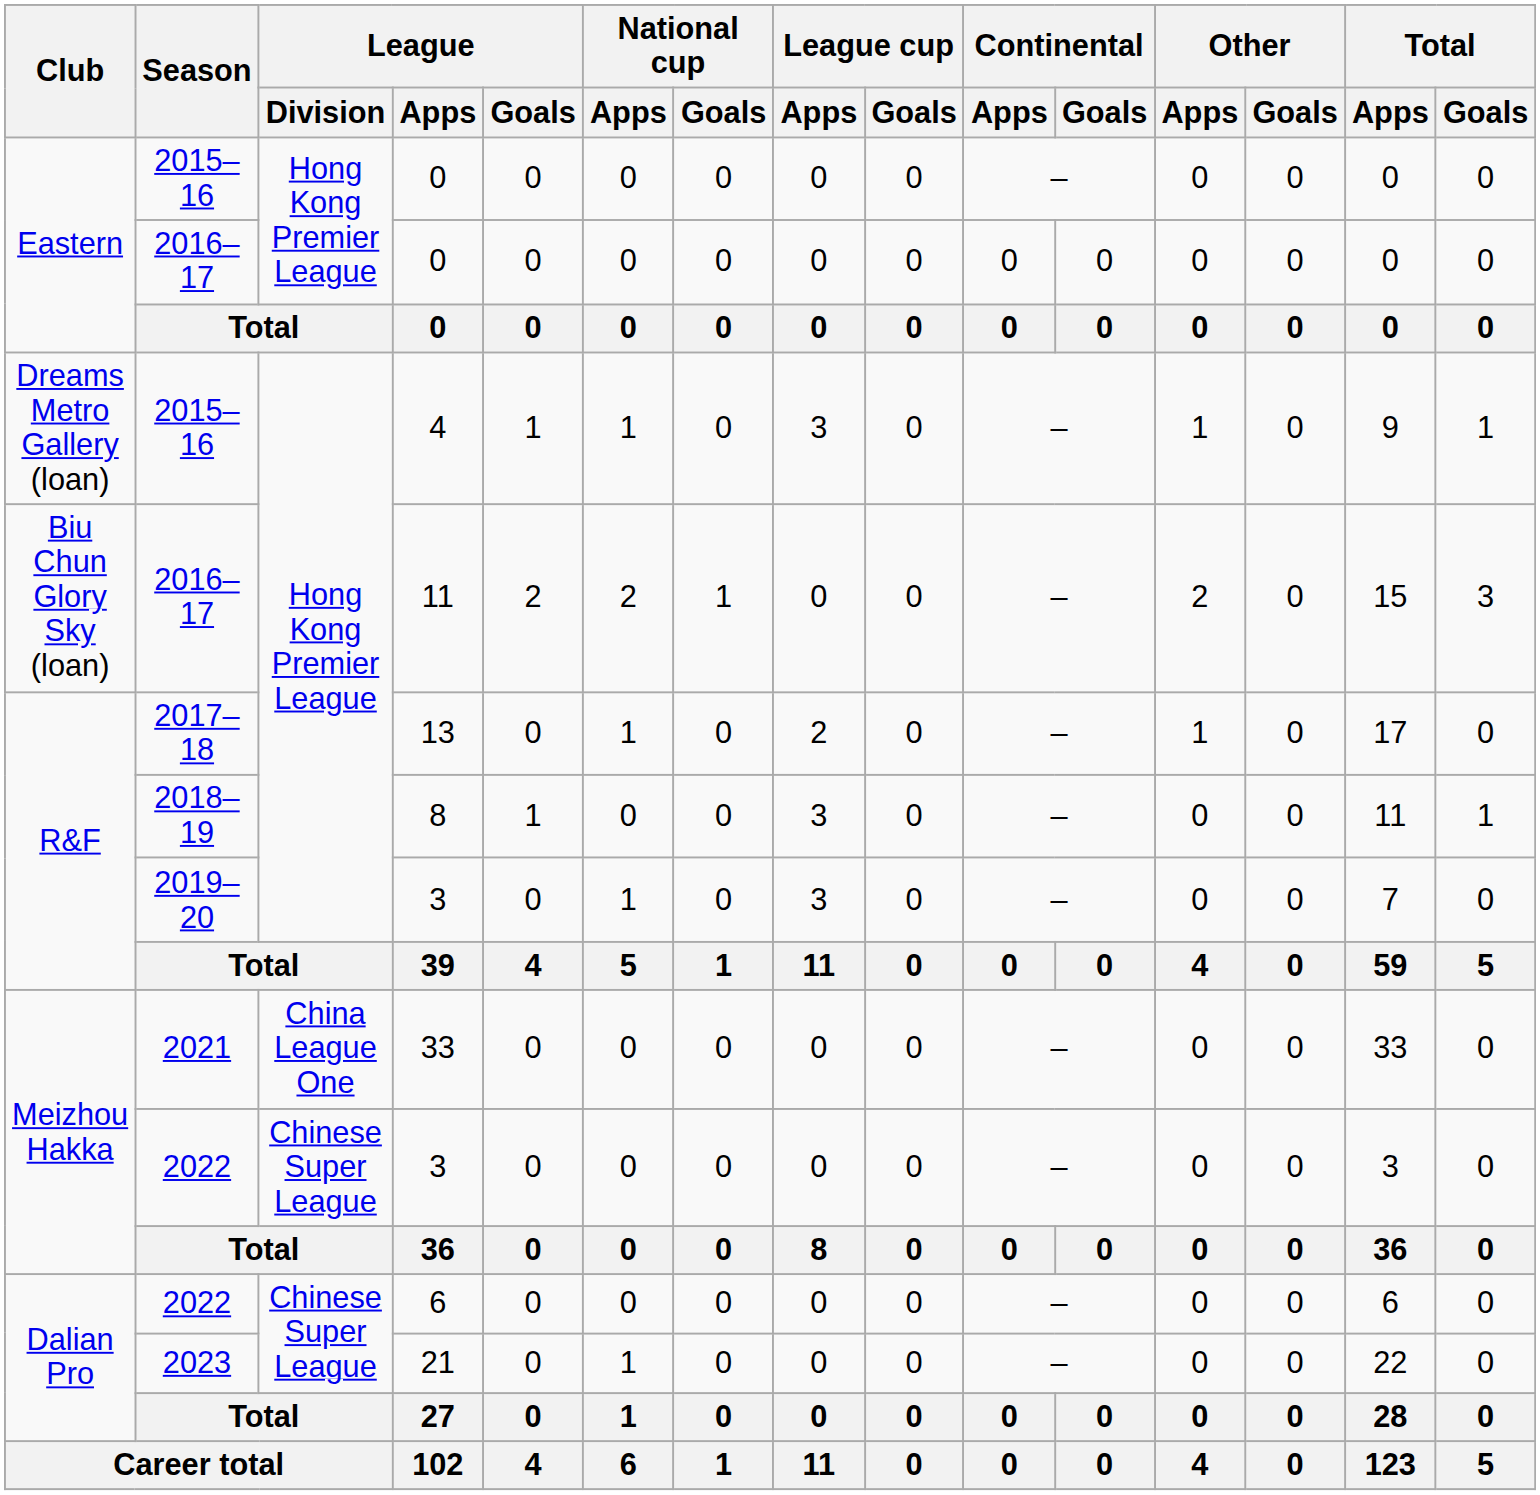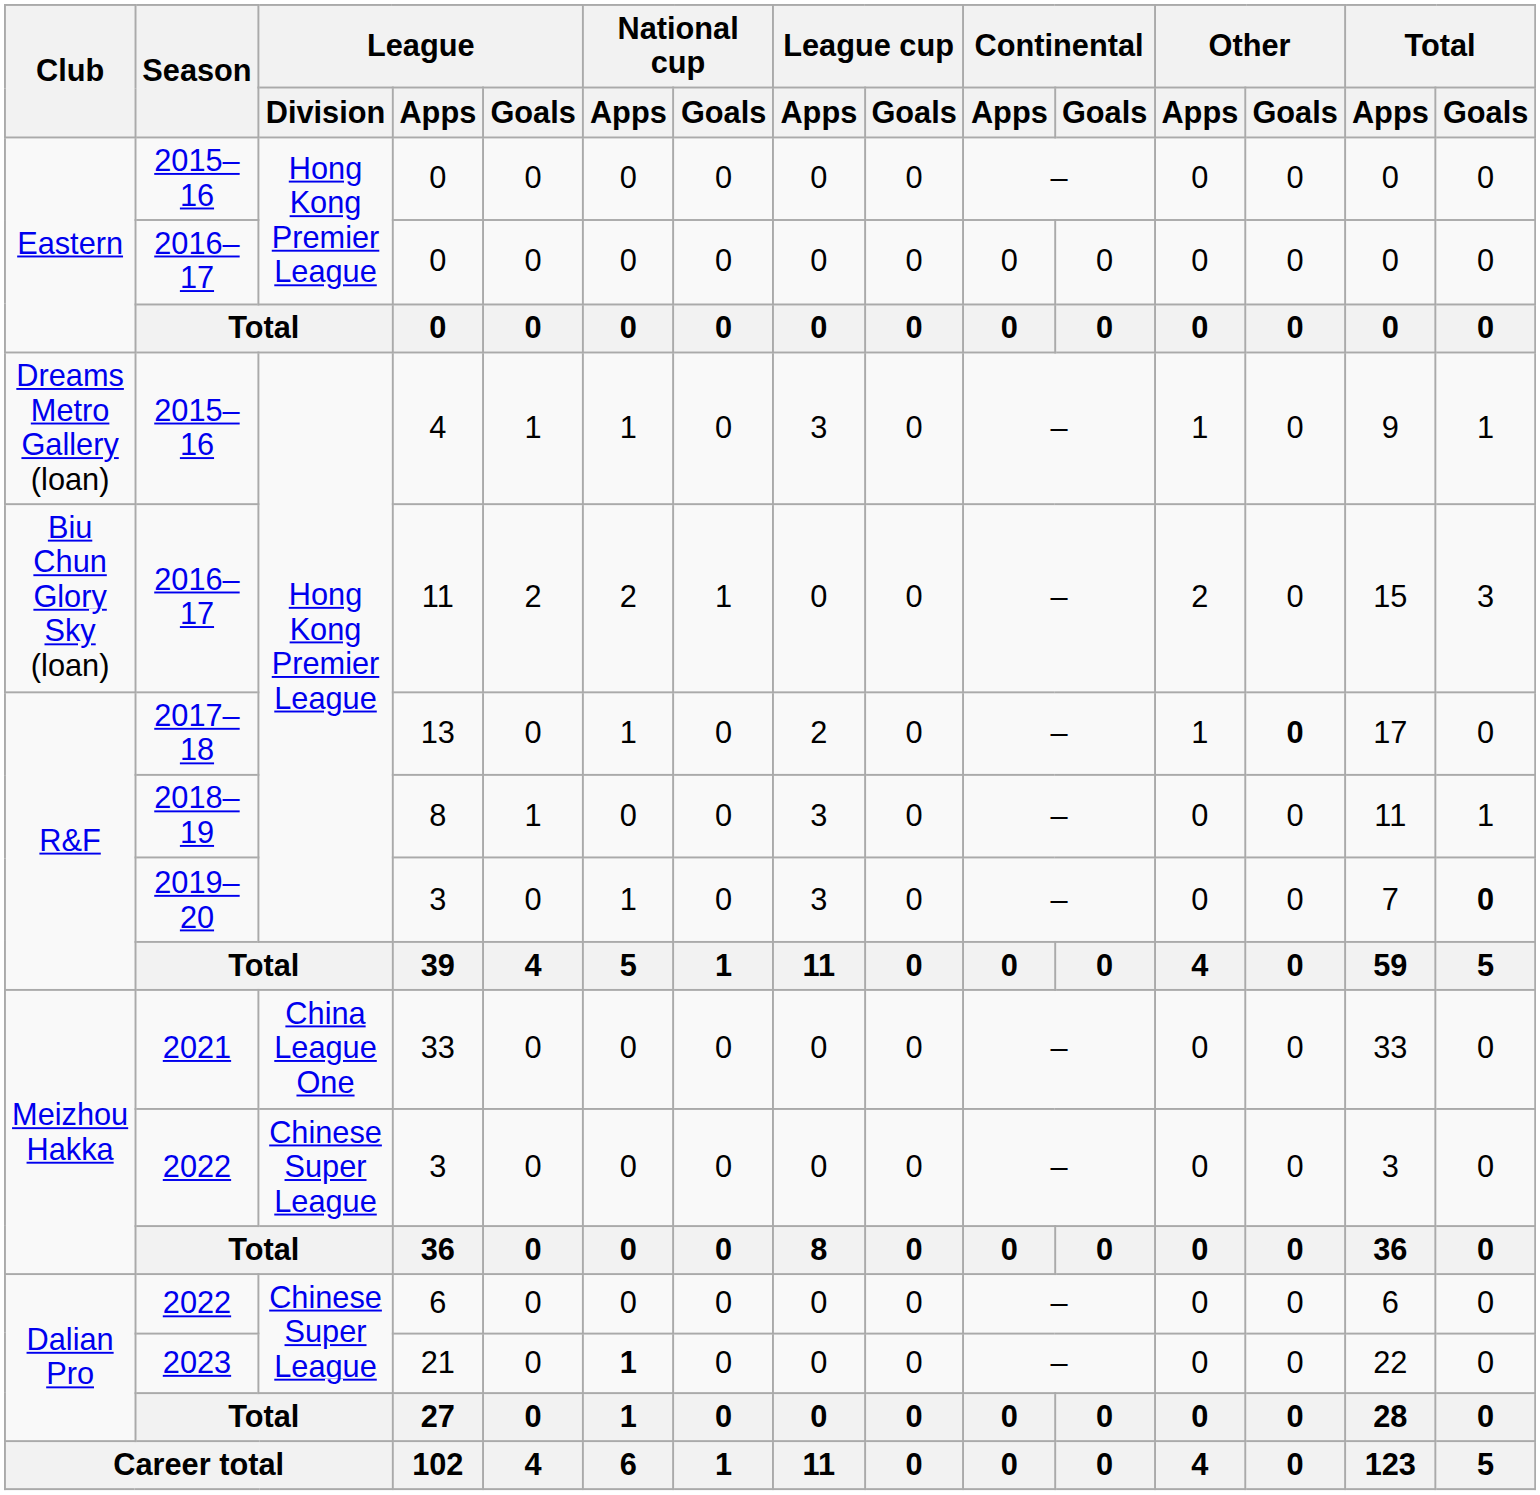(1295, 732) normal -> (1295, 732) bold
(1486, 899) normal -> (1486, 899) bold
(628, 1362) normal -> (628, 1362) bold
